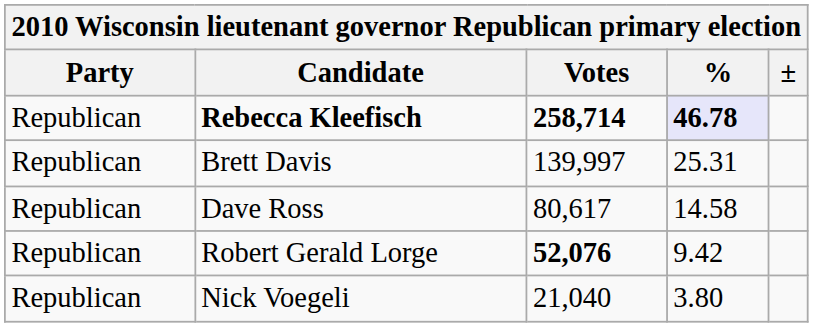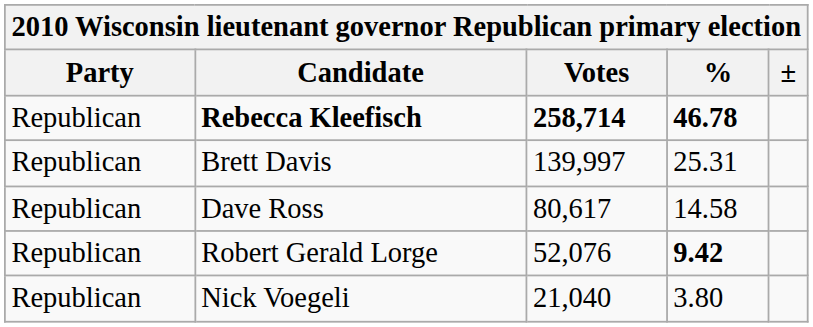(705, 117) lavender background -> (705, 117) no background
(572, 252) bold -> (572, 252) normal
(698, 252) normal -> (698, 252) bold
